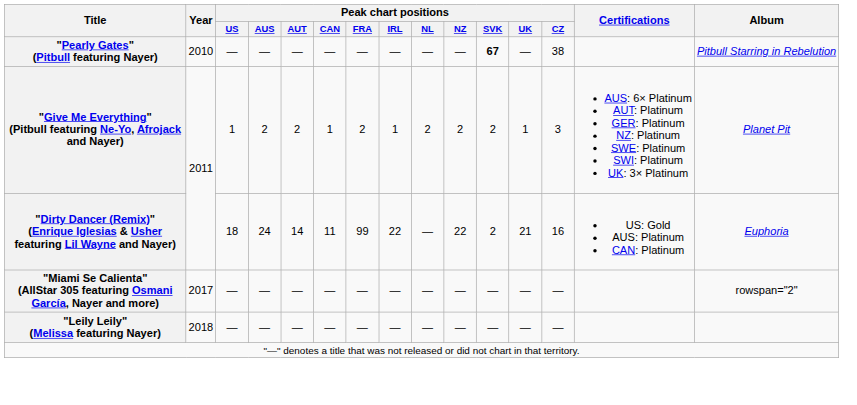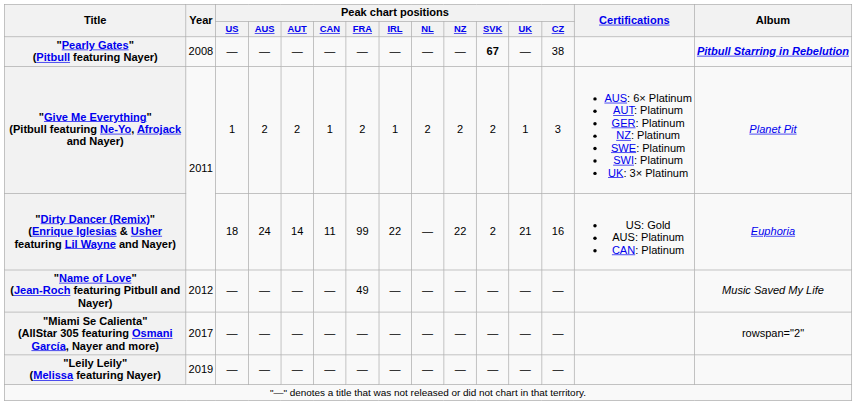(201, 51) 2010 -> (201, 51) 2008
(767, 51) normal -> (773, 51) bold
+ row: (95, 291)
(201, 327) 2018 -> (201, 369) 2019
